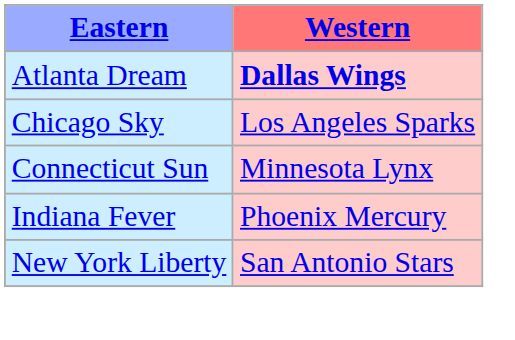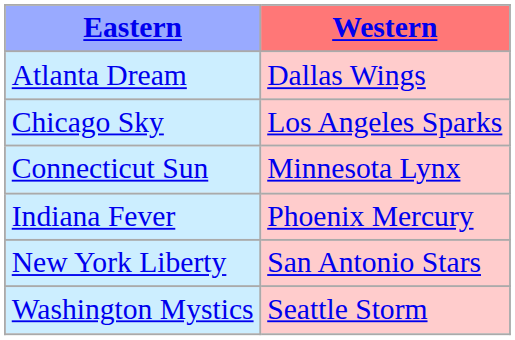(323, 74) bold -> (347, 74) normal
+ row: (133, 309)
